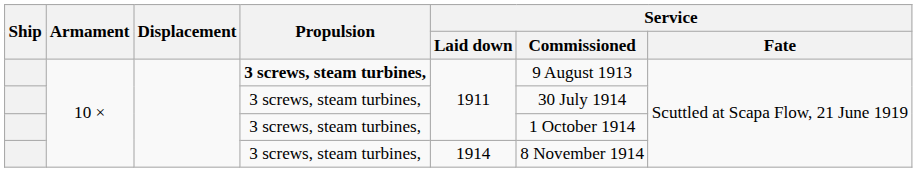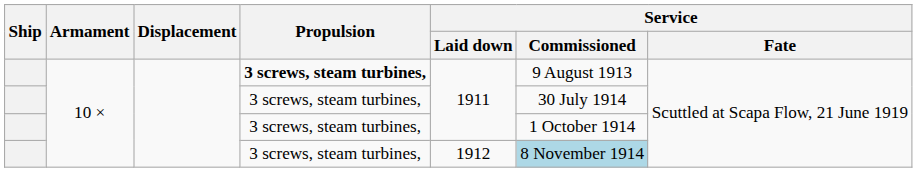(473, 153) 1914 -> (473, 153) 1912
(582, 153) no background -> (582, 153) lightblue background
